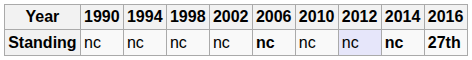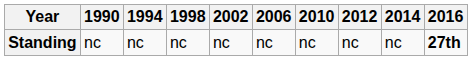(265, 42) bold -> (264, 42) normal
(350, 42) lavender background -> (350, 42) no background
(394, 42) bold -> (393, 42) normal
